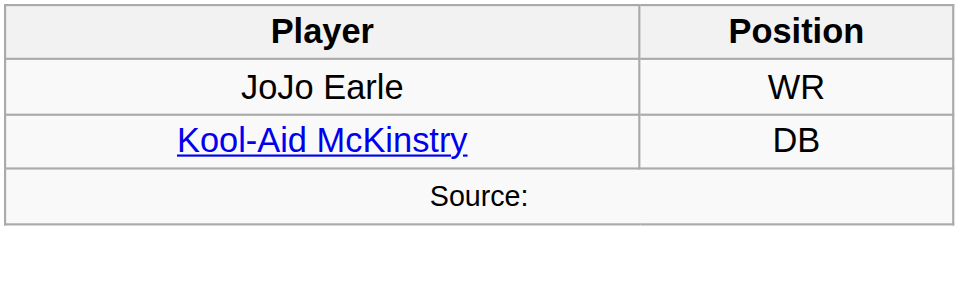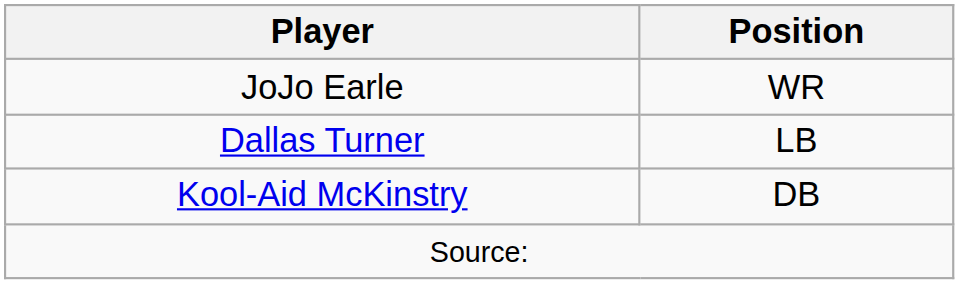+ row: (322, 140)
